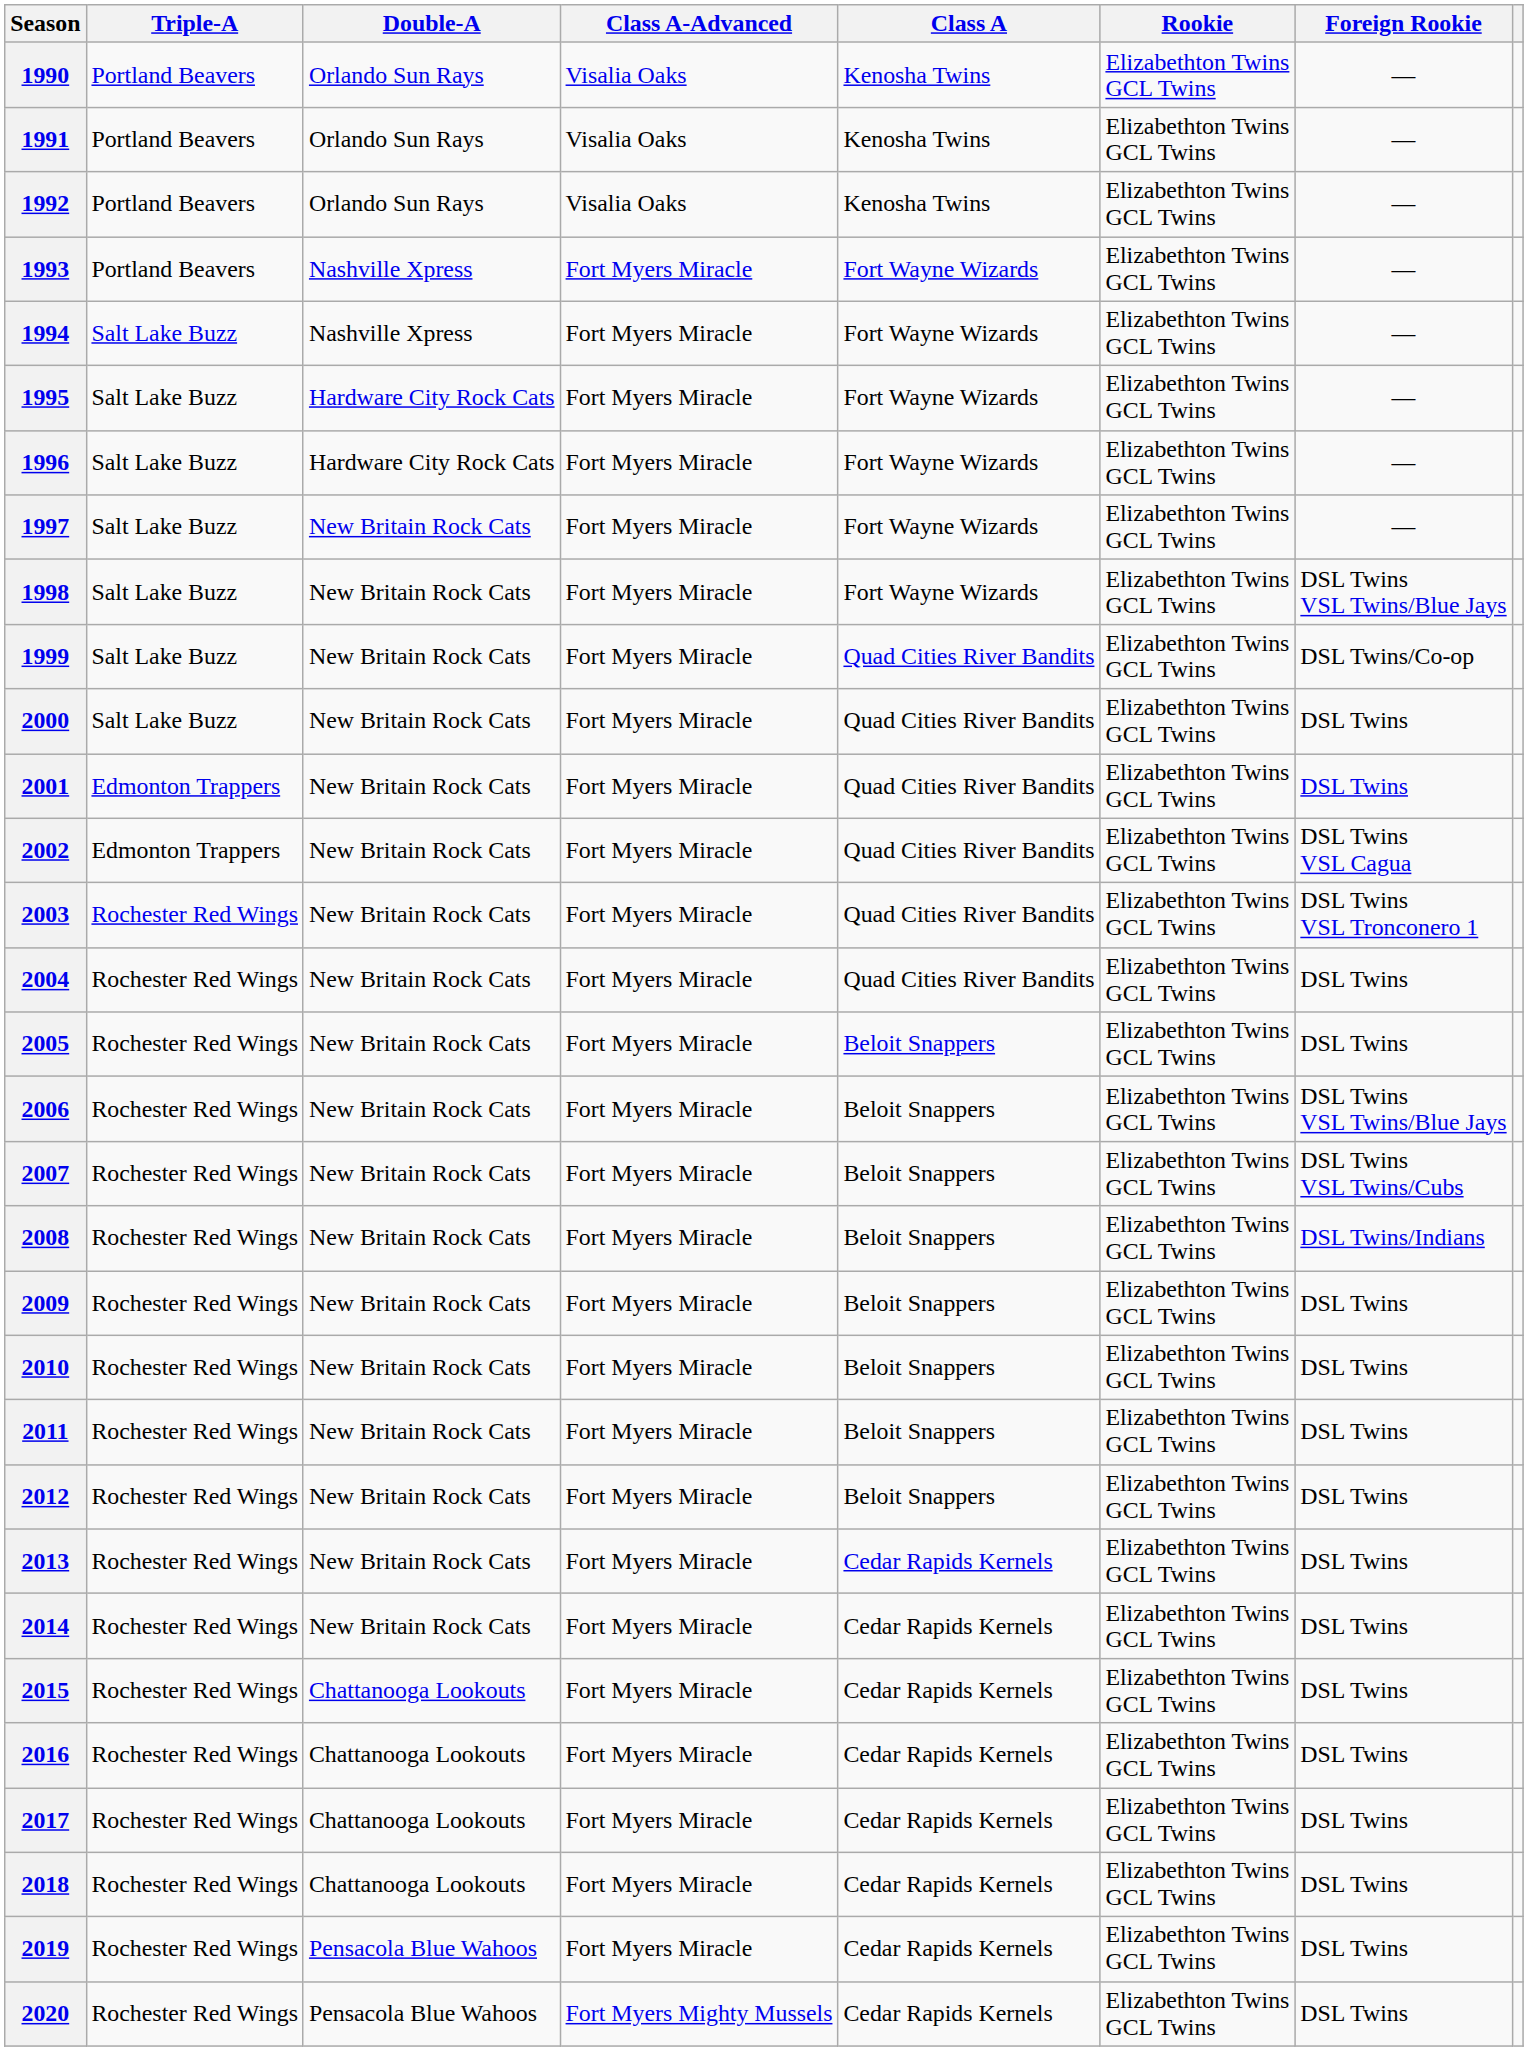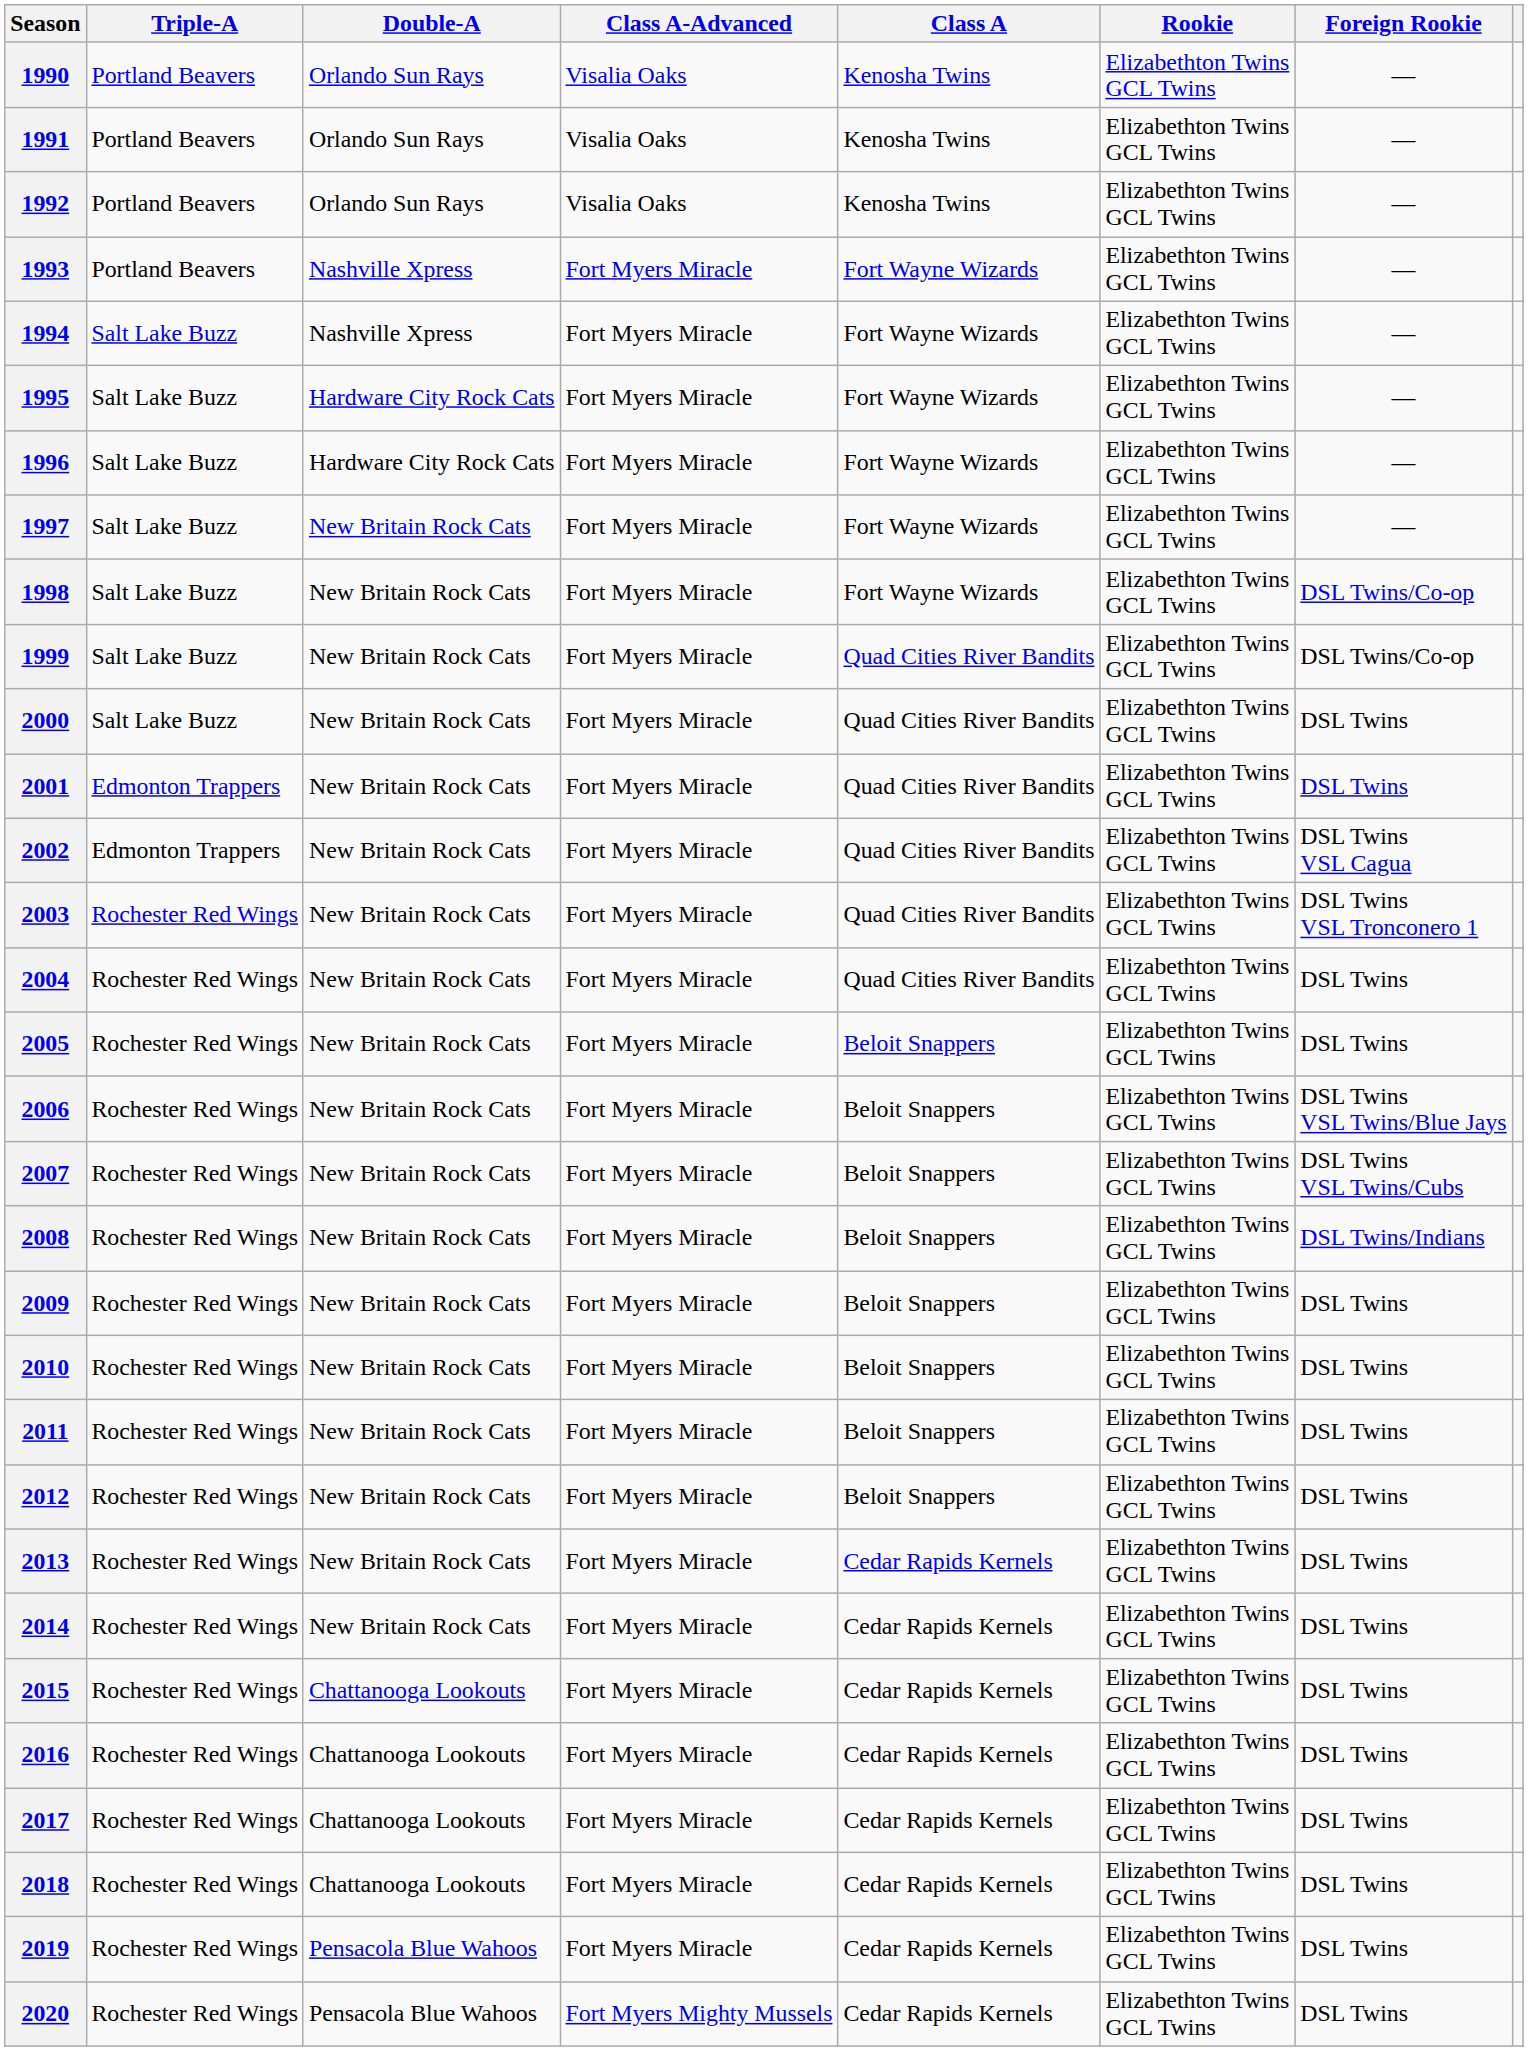(1403, 591) DSL Twins VSL Twins/Blue Jays -> (1387, 591) DSL Twins/Co-op
